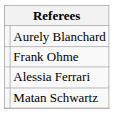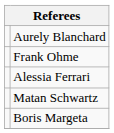+ row: (50, 118)
